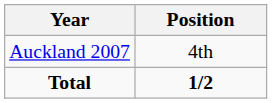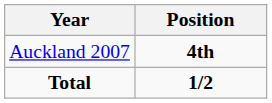(201, 51) normal -> (201, 51) bold
